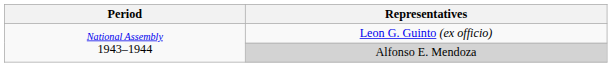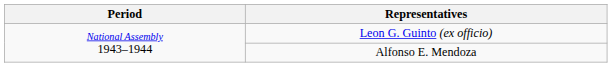(426, 52) lightgrey background -> (426, 52) no background
